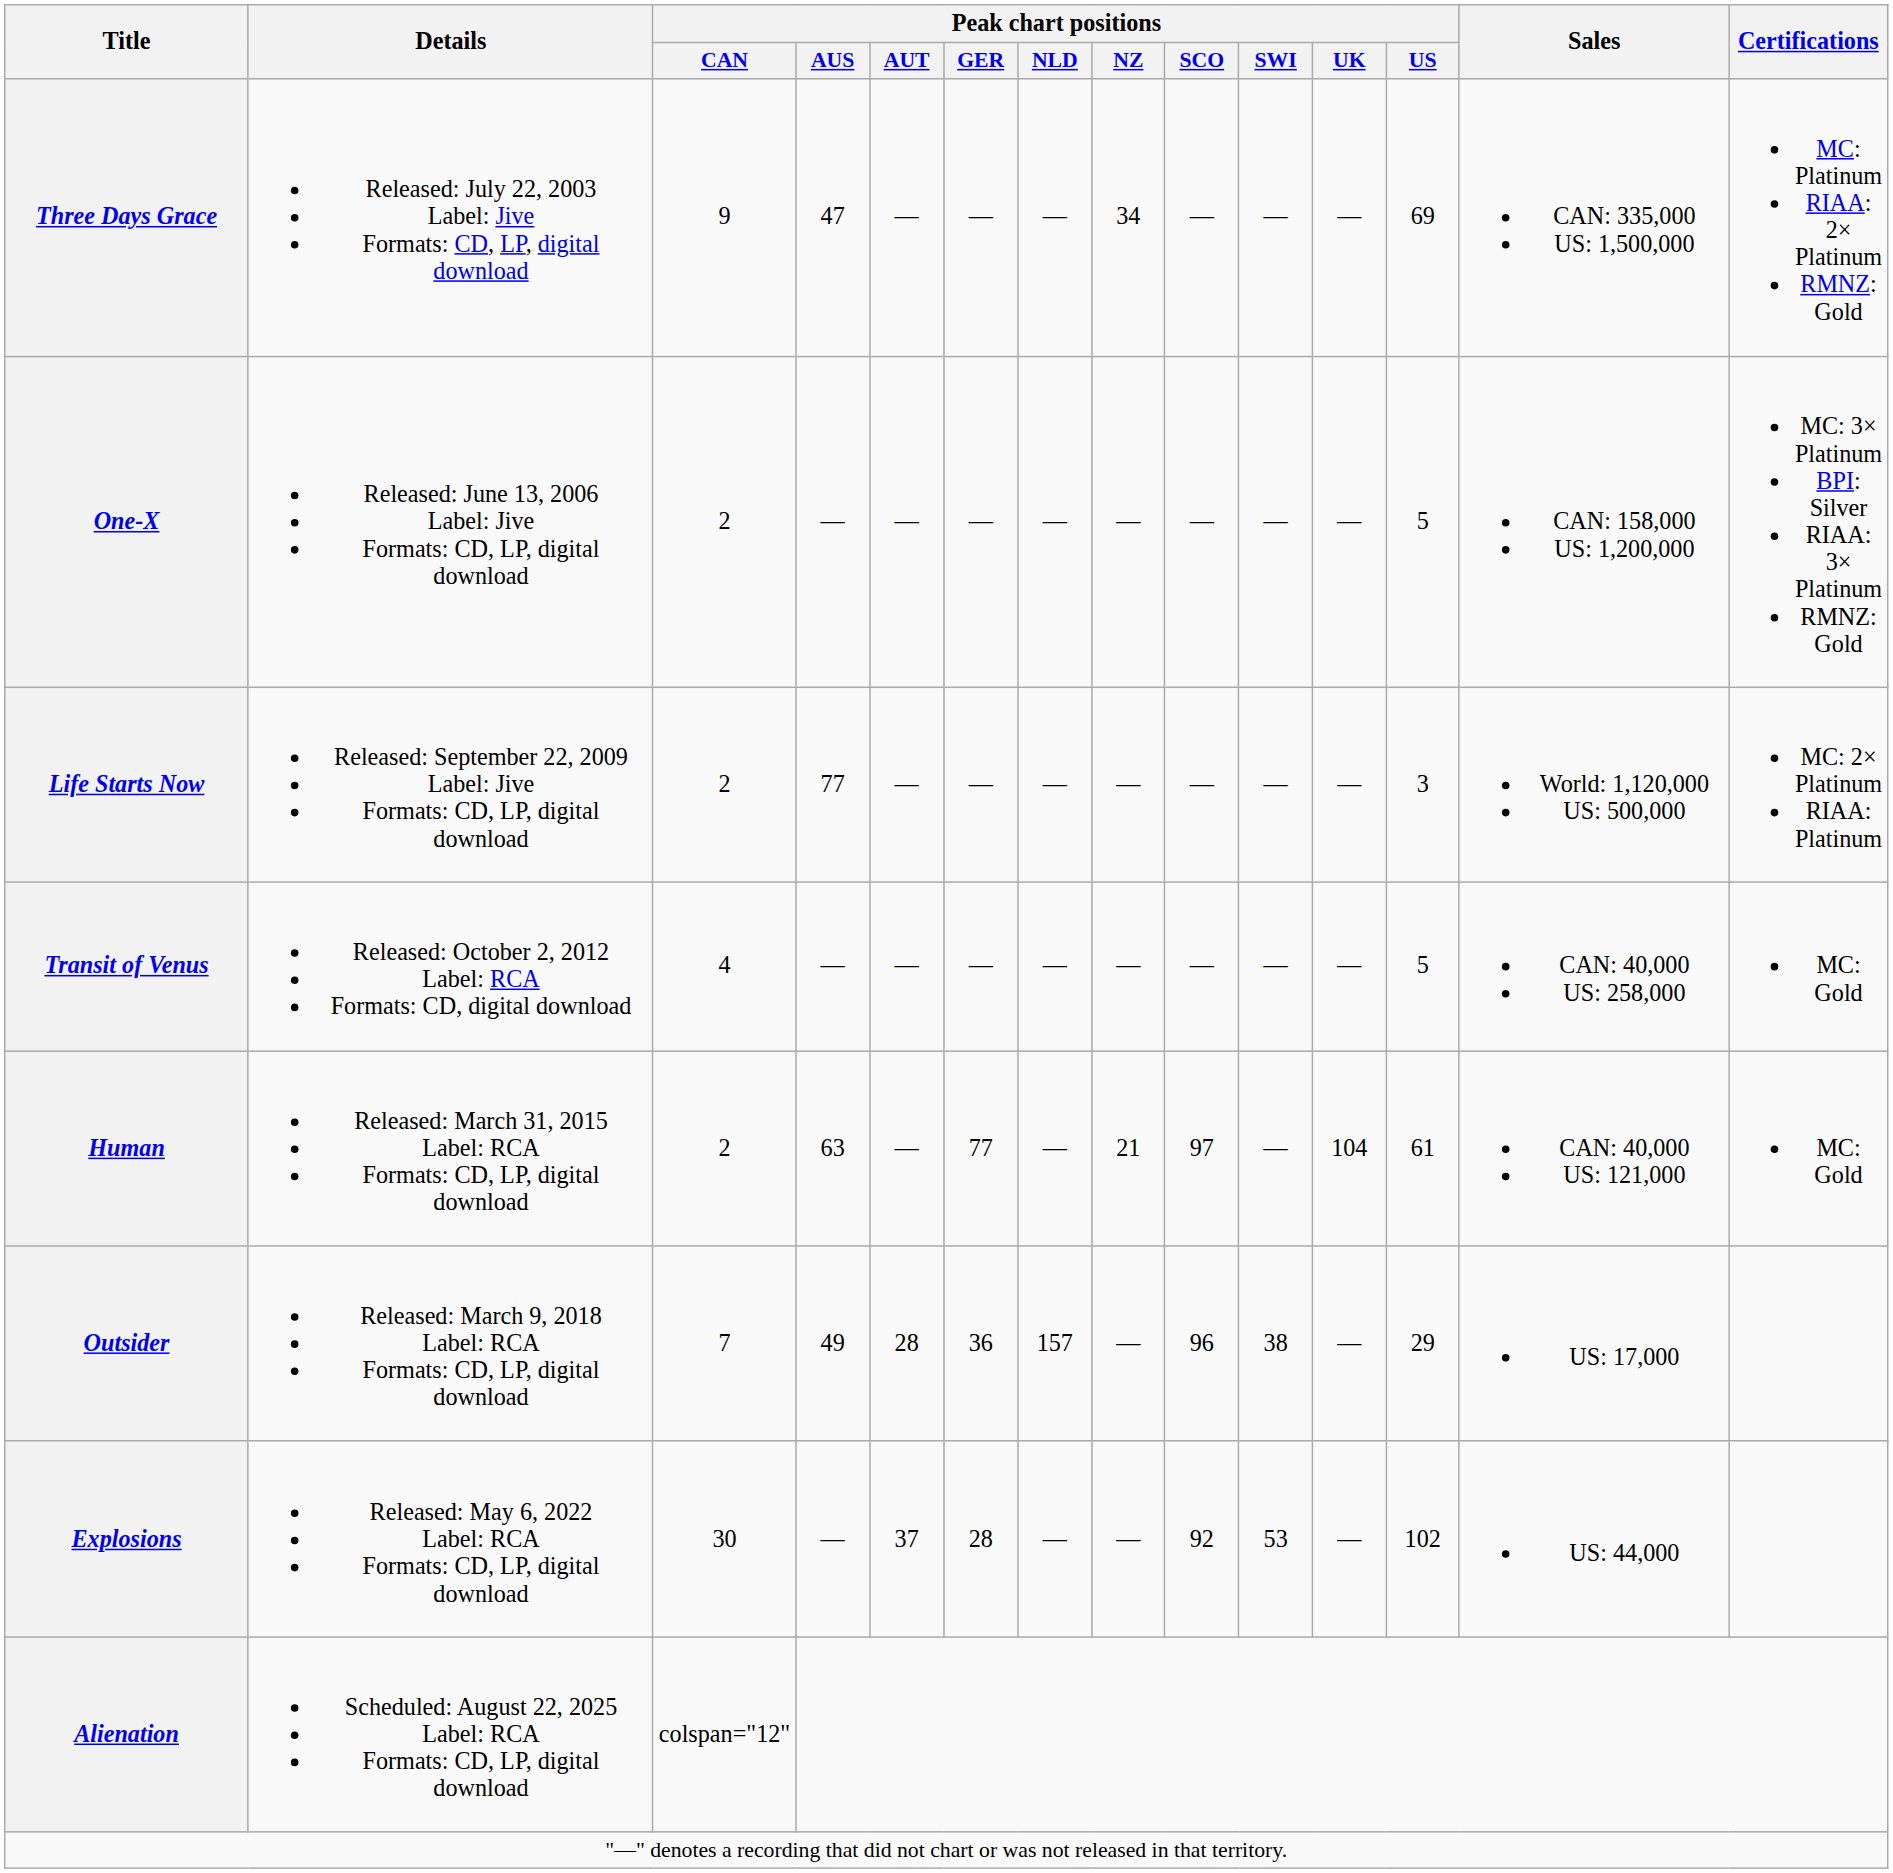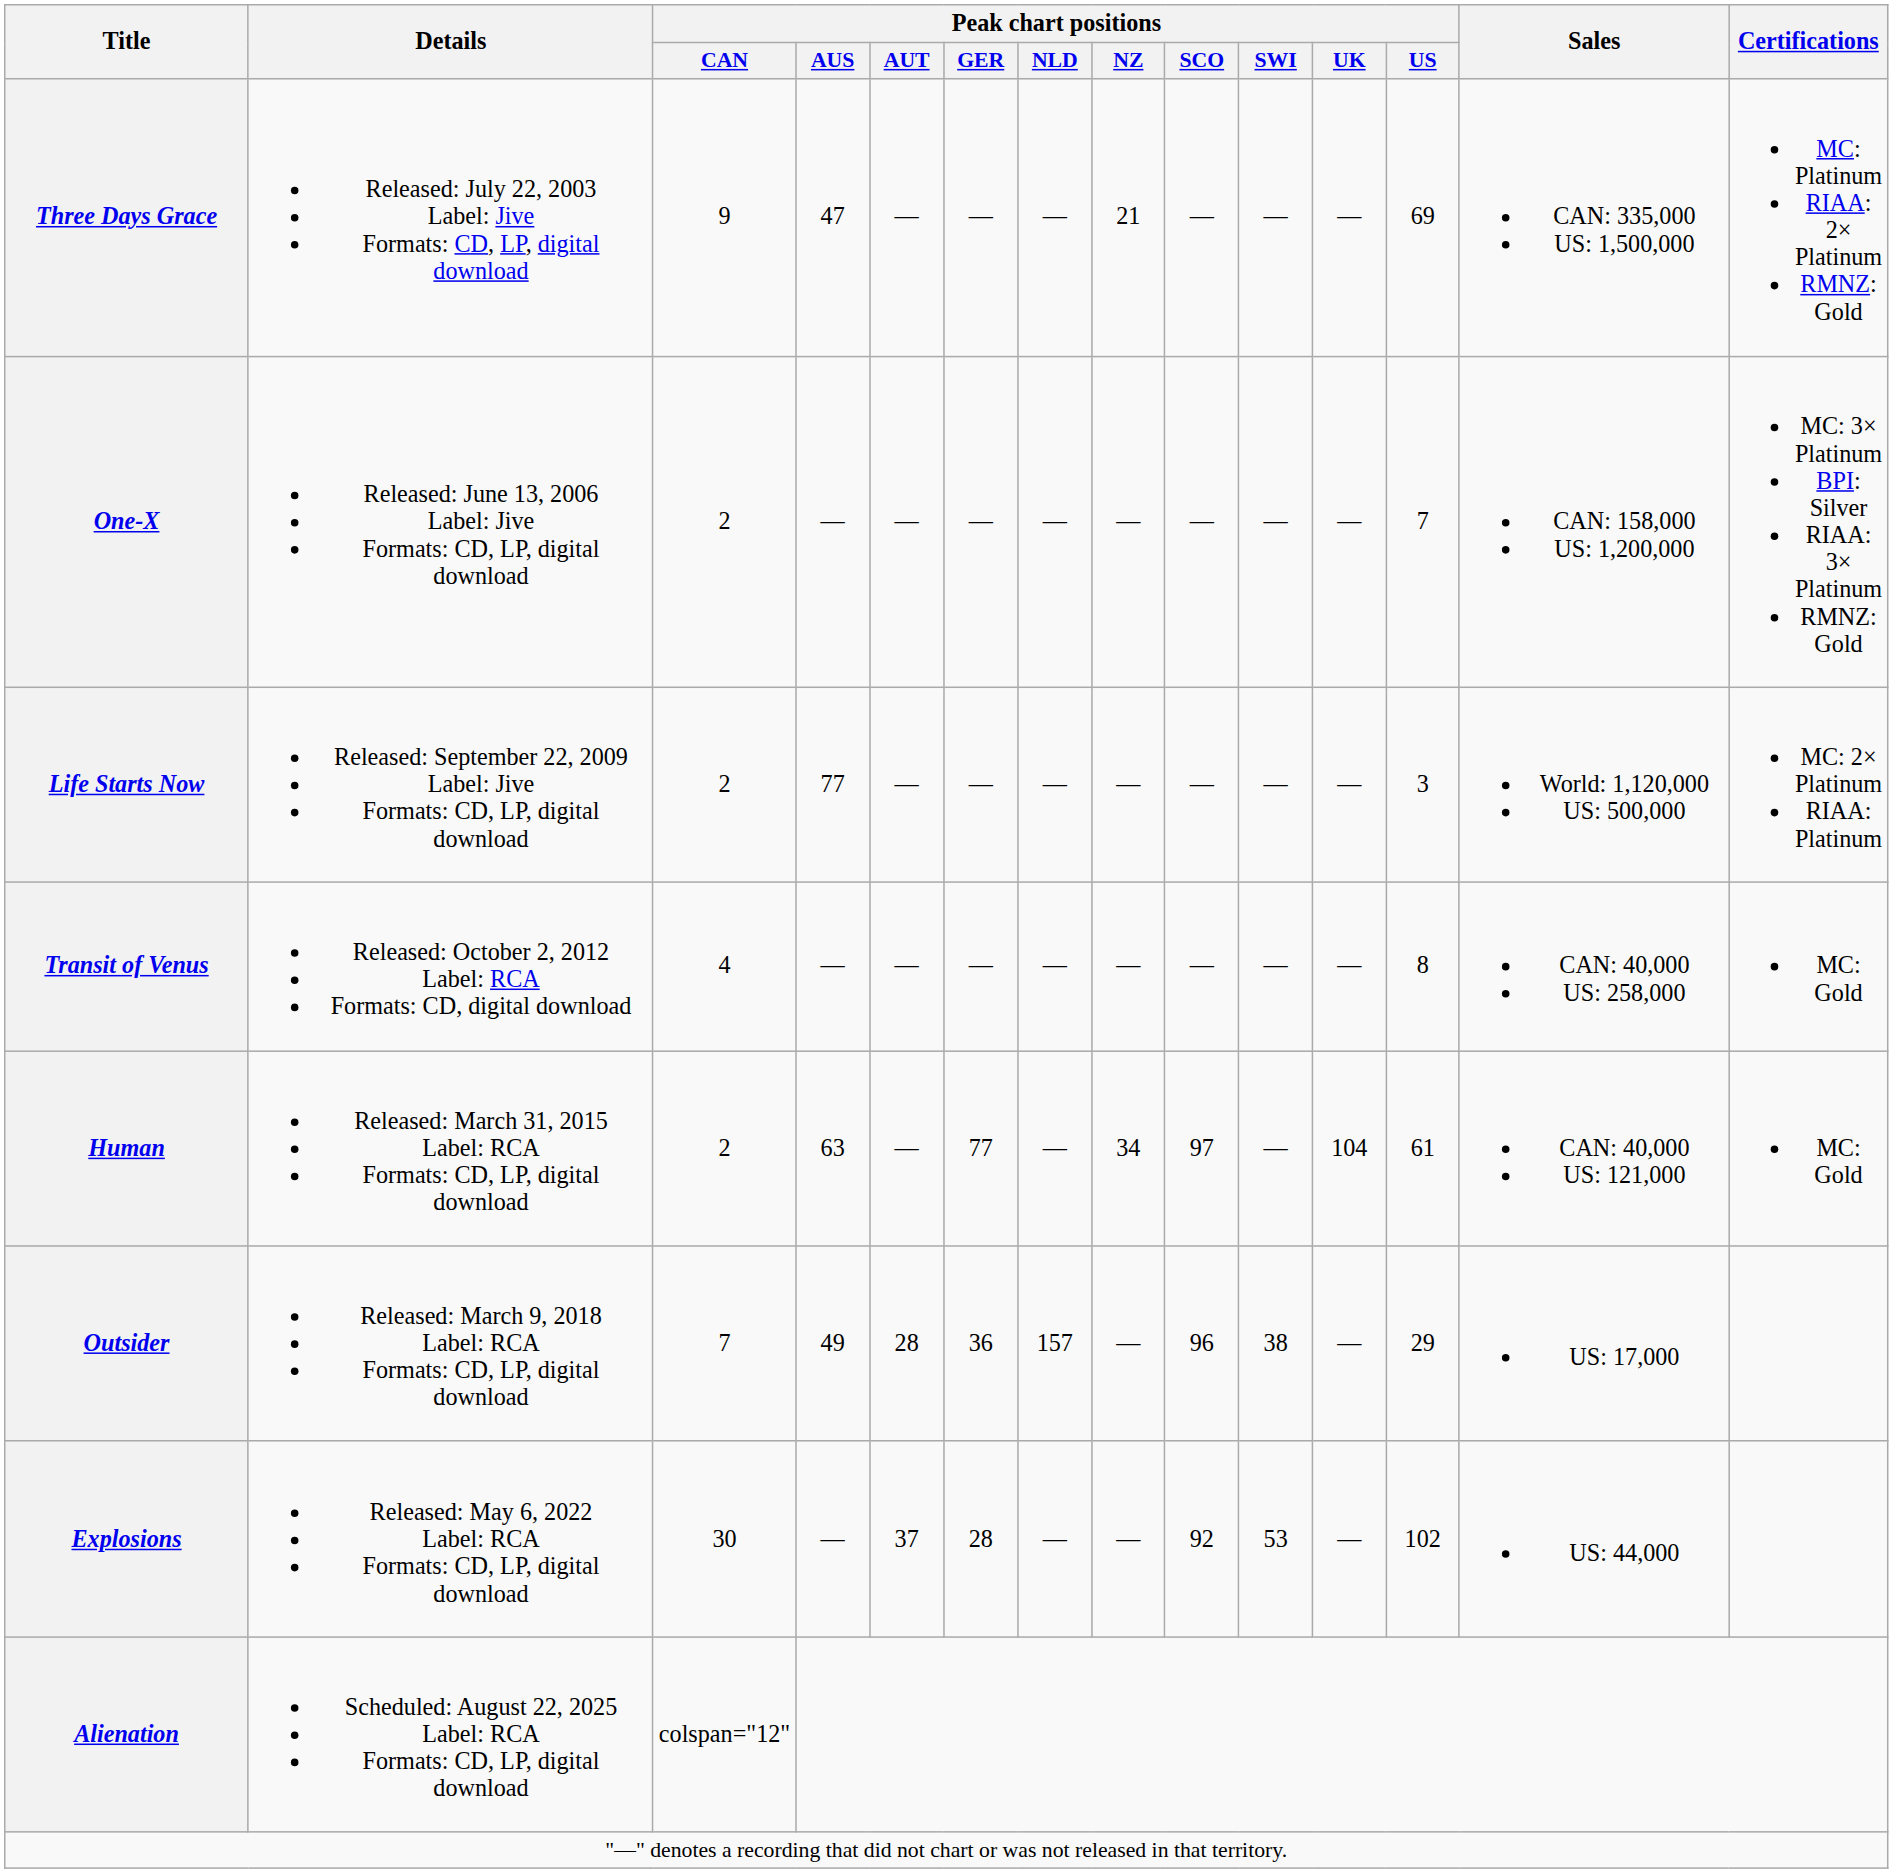(1128, 217) 34 -> (1128, 217) 21
(1423, 521) 5 -> (1423, 521) 7
(1423, 966) 5 -> (1423, 966) 8
(1128, 1148) 21 -> (1128, 1148) 34
